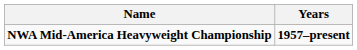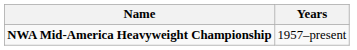(314, 34) bold -> (312, 34) normal
